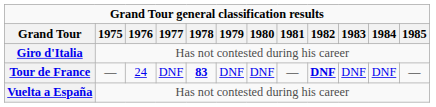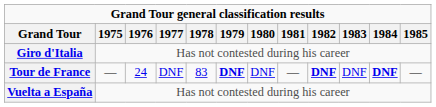(201, 72) bold -> (201, 72) normal
(232, 72) normal -> (232, 72) bold
(384, 72) normal -> (385, 72) bold
